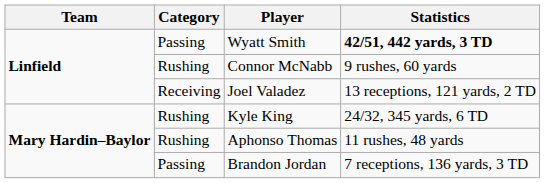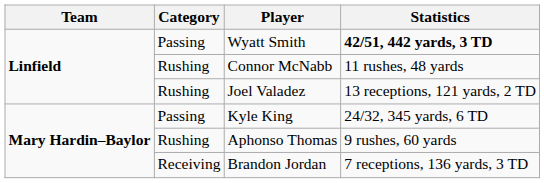(400, 66) 9 rushes, 60 yards -> (404, 66) 11 rushes, 48 yards
(189, 91) Receiving -> (183, 91) Rushing
(183, 115) Rushing -> (181, 115) Passing
(404, 140) 11 rushes, 48 yards -> (400, 140) 9 rushes, 60 yards
(181, 165) Passing -> (189, 165) Receiving
